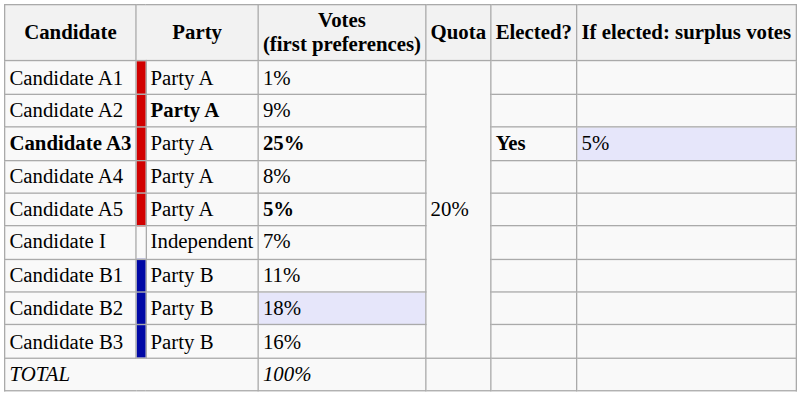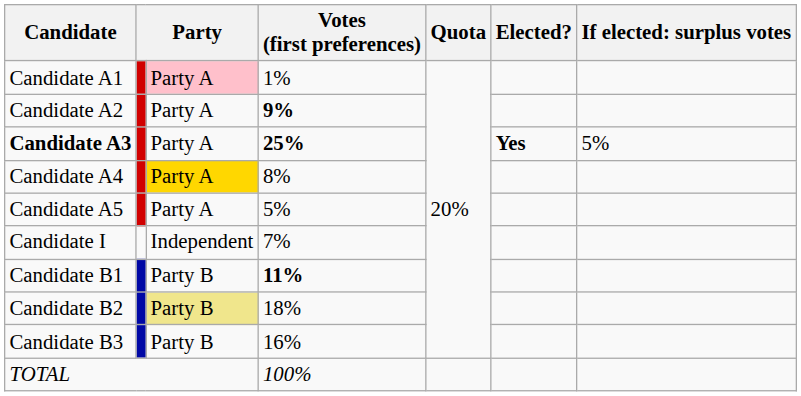(182, 77) no background -> (182, 77) pink background
(185, 110) bold -> (182, 110) normal
(277, 110) normal -> (279, 110) bold
(595, 143) lavender background -> (595, 143) no background
(182, 176) no background -> (182, 176) gold background
(279, 209) bold -> (277, 209) normal
(282, 275) normal -> (283, 275) bold
(182, 308) no background -> (182, 308) khaki background
(282, 308) lavender background -> (282, 308) no background
